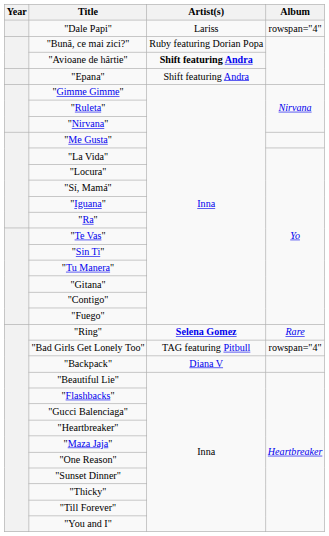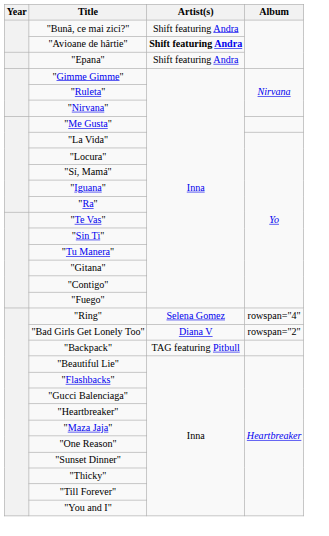- row: (88, 28)
(206, 44) Ruby featuring Dorian Popa -> (196, 28) Shift featuring Andra
(206, 332) bold -> (196, 316) normal
(295, 332) Rare -> (274, 316) rowspan="4"
(206, 348) TAG featuring Pitbull -> (196, 332) Diana V
(295, 348) rowspan="4" -> (274, 332) rowspan="2"
(206, 364) Diana V -> (196, 348) TAG featuring Pitbull
